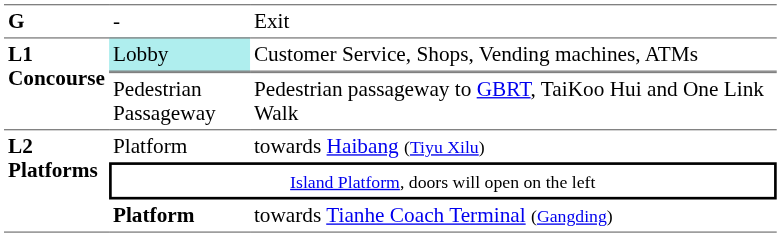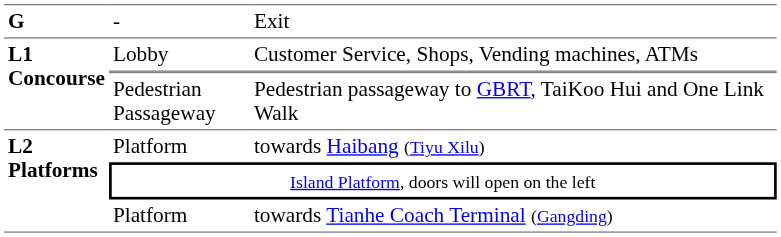(141, 54) paleturquoise background -> (141, 54) no background
(154, 215) bold -> (150, 215) normal
